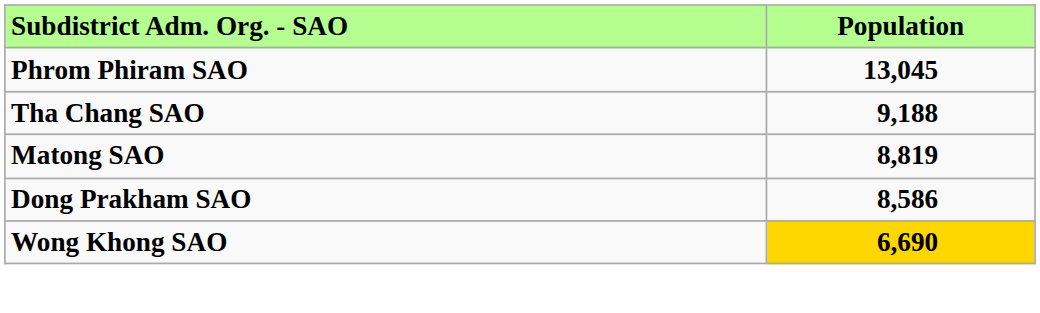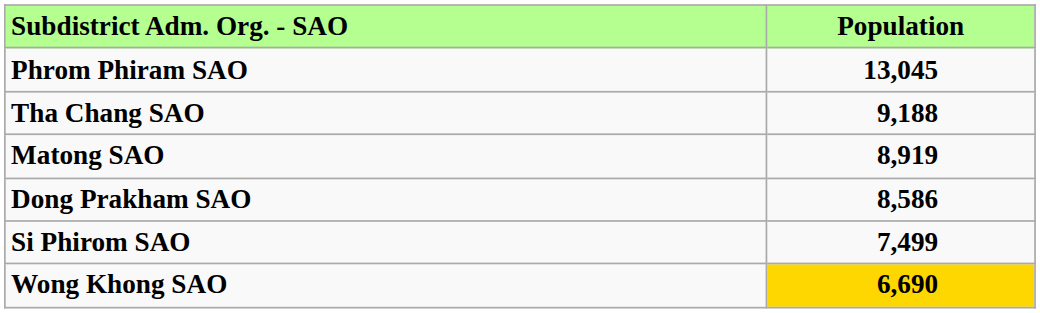(901, 155) 8,819 -> (901, 155) 8,919
+ row: (101, 241)
